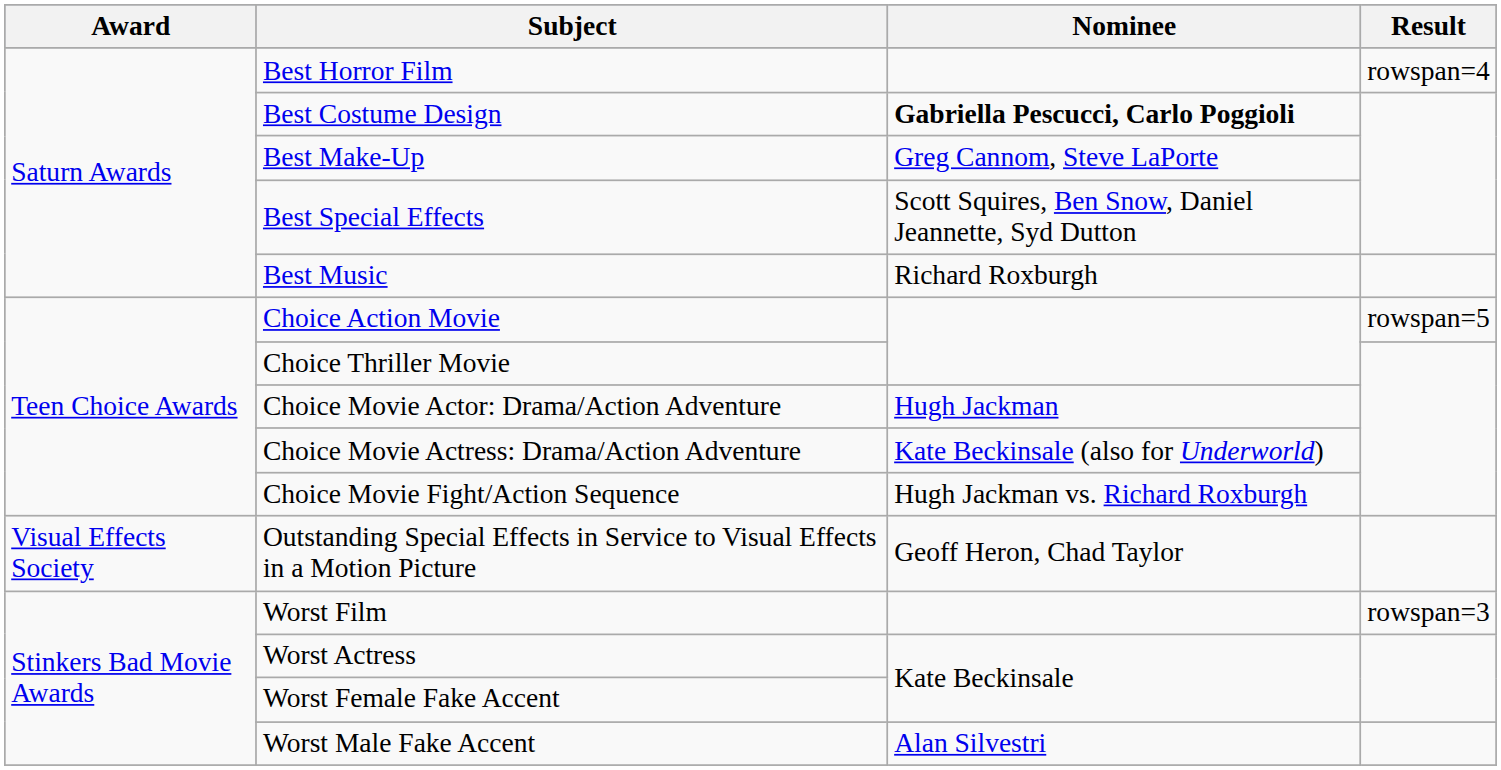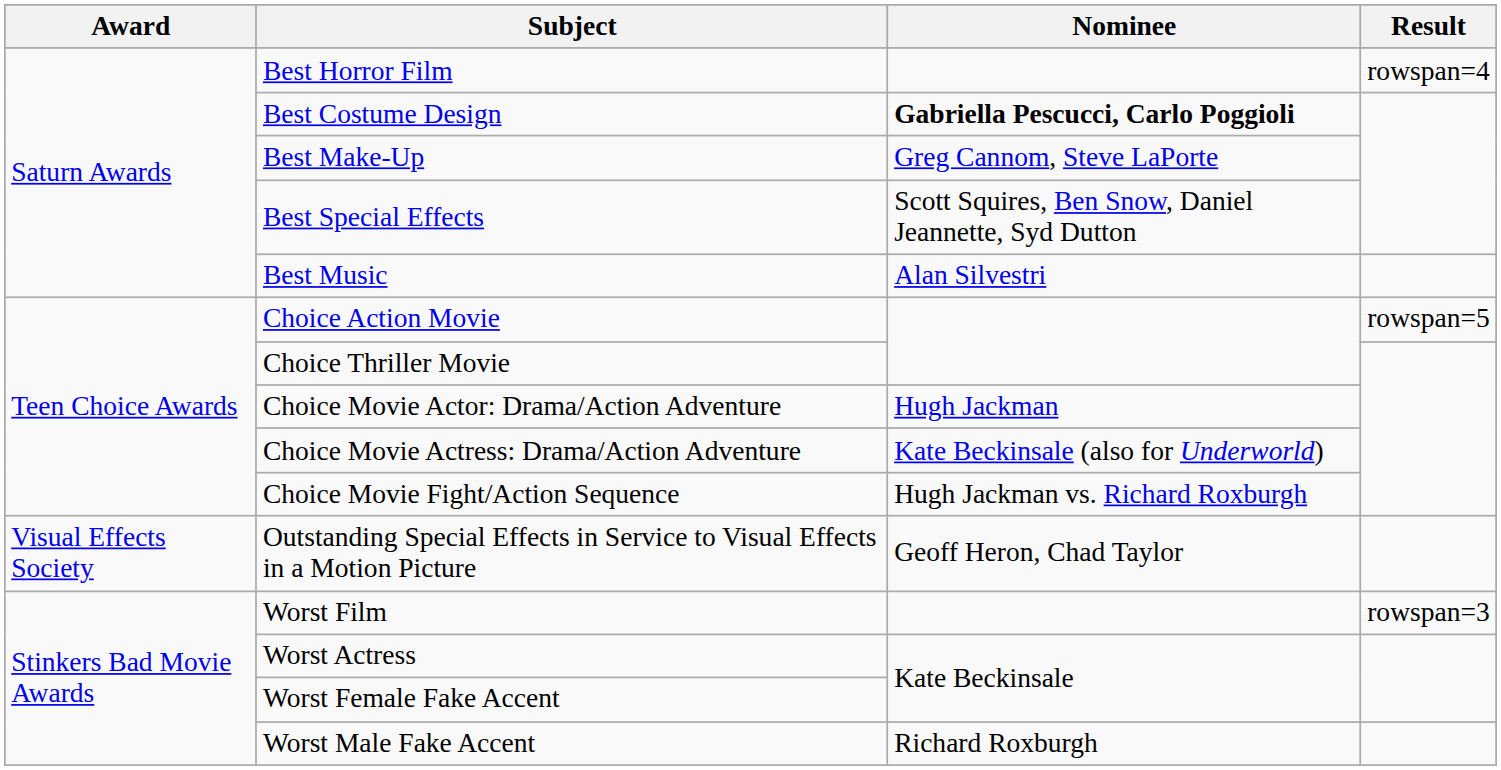(996, 275) Richard Roxburgh -> (970, 275) Alan Silvestri
(970, 742) Alan Silvestri -> (996, 742) Richard Roxburgh
